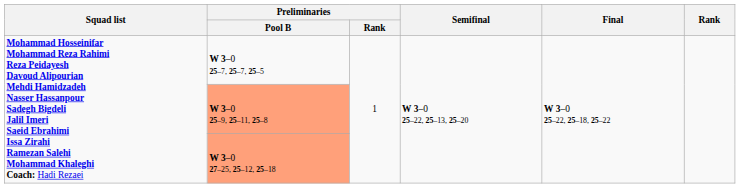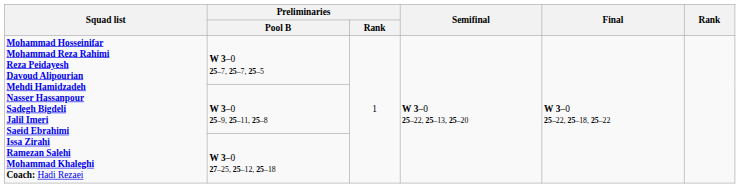(239, 115) lightsalmon background -> (239, 115) no background
(243, 164) lightsalmon background -> (243, 164) no background
